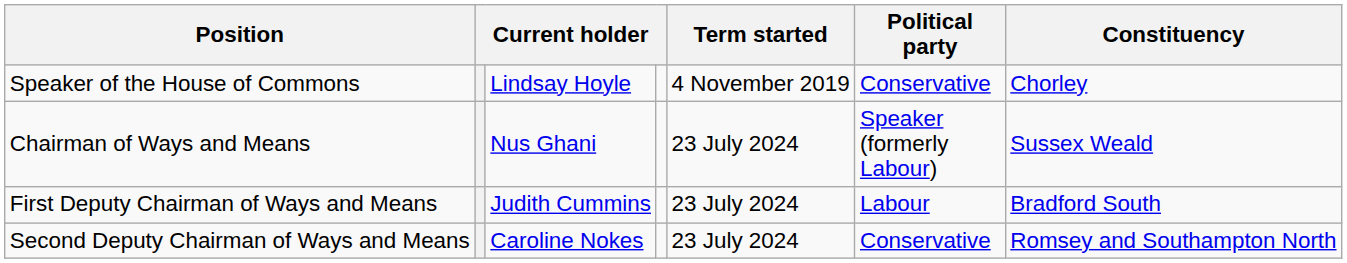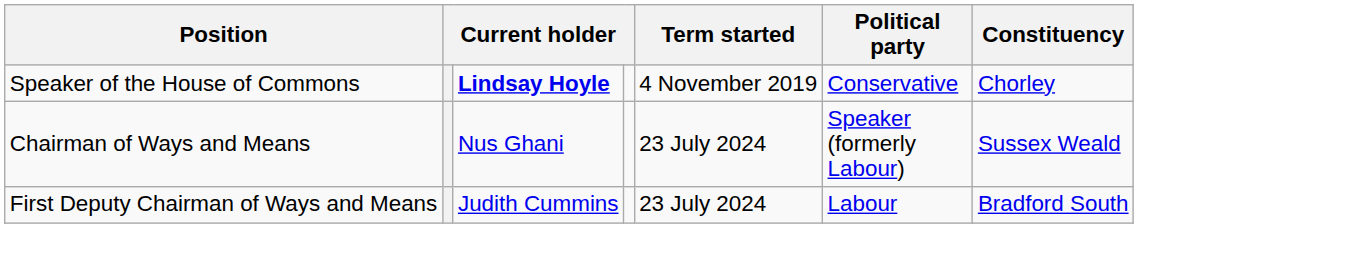(561, 82) normal -> (534, 82) bold
- row: (240, 239)
